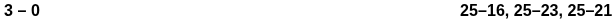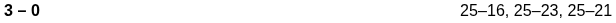(536, 10) bold -> (536, 10) normal
